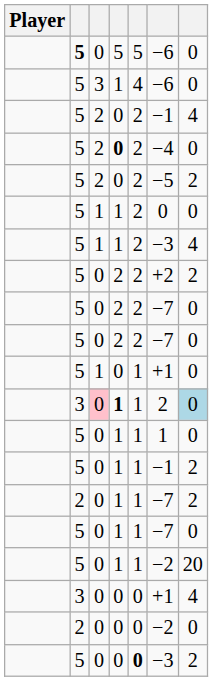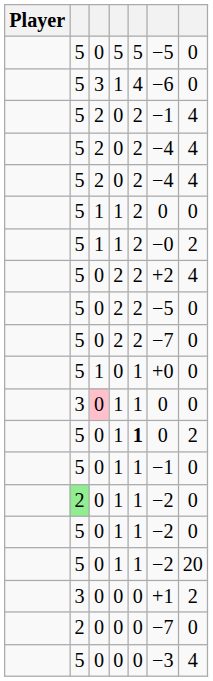(80, 52) bold -> (80, 52) normal
(163, 52) −6 -> (163, 52) −5
(118, 148) bold -> (118, 148) normal
(193, 148) 0 -> (193, 148) 4
(163, 180) −5 -> (163, 180) −4
(193, 180) 2 -> (193, 180) 4
(163, 244) −3 -> (163, 244) −0
(193, 244) 4 -> (193, 244) 2
(193, 276) 2 -> (193, 276) 4
(163, 308) −7 -> (163, 308) −5
(163, 372) +1 -> (163, 372) +0
(118, 404) bold -> (118, 404) normal
(163, 404) 2 -> (163, 404) 0
(193, 404) lightblue background -> (193, 404) no background
(138, 436) normal -> (138, 436) bold
(163, 436) 1 -> (163, 436) 0
(193, 436) 0 -> (193, 436) 2
(193, 468) 2 -> (193, 468) 0
(80, 500) no background -> (80, 500) lightgreen background
(163, 500) −7 -> (163, 500) −2
(193, 500) 2 -> (193, 500) 0
(163, 532) −7 -> (163, 532) −2
(193, 595) 4 -> (193, 595) 2
(163, 627) −2 -> (163, 627) −7
(138, 659) bold -> (138, 659) normal
(193, 659) 2 -> (193, 659) 4
